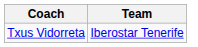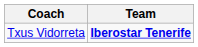(137, 33) normal -> (141, 33) bold
